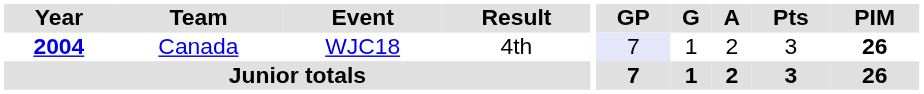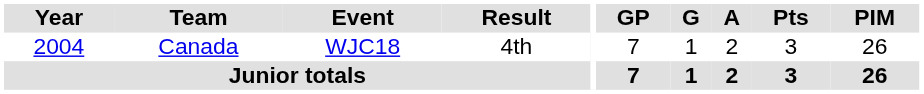(59, 46) bold -> (59, 46) normal
(633, 46) lavender background -> (633, 46) no background
(875, 46) bold -> (875, 46) normal
